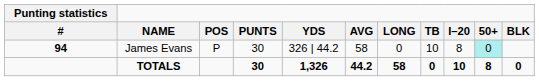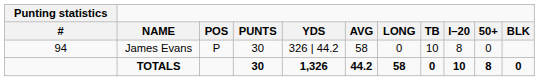(61, 48) bold -> (61, 48) normal
(488, 48) paleturquoise background -> (488, 48) no background
